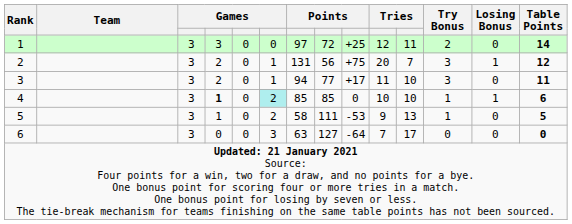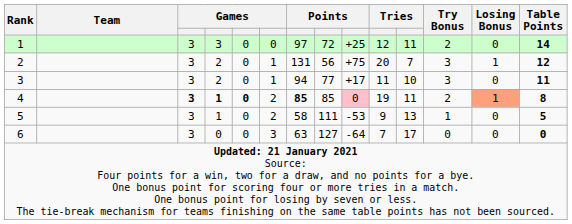(191, 98) normal -> (191, 98) bold
(246, 98) normal -> (246, 98) bold
(273, 98) paleturquoise background -> (273, 98) no background
(301, 98) normal -> (301, 98) bold
(355, 98) no background -> (355, 98) pink background
(383, 98) 10 -> (383, 98) 19
(410, 98) 10 -> (410, 98) 11
(448, 98) 1 -> (448, 98) 2
(495, 98) no background -> (495, 98) lightsalmon background
(543, 98) 6 -> (543, 98) 8
